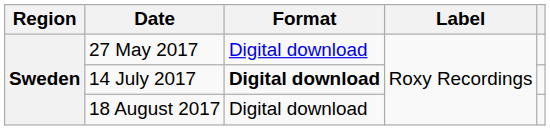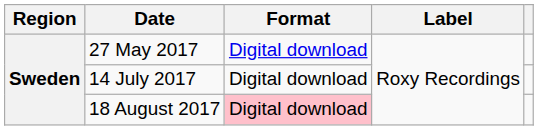(304, 79) bold -> (298, 79) normal
(298, 109) no background -> (298, 109) pink background
